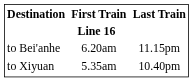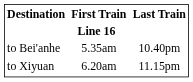(99, 48) 6.20am -> (99, 48) 5.35am
(159, 48) 11.15pm -> (159, 48) 10.40pm
(99, 65) 5.35am -> (99, 65) 6.20am
(159, 65) 10.40pm -> (159, 65) 11.15pm
